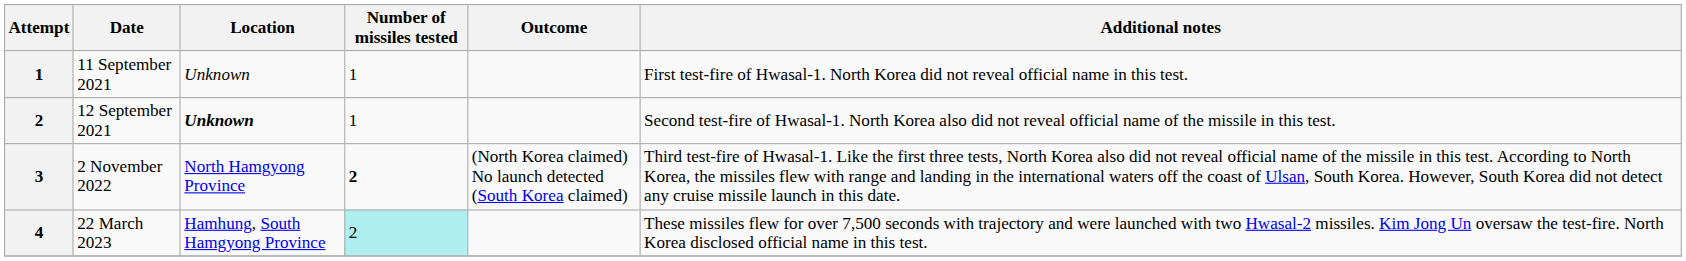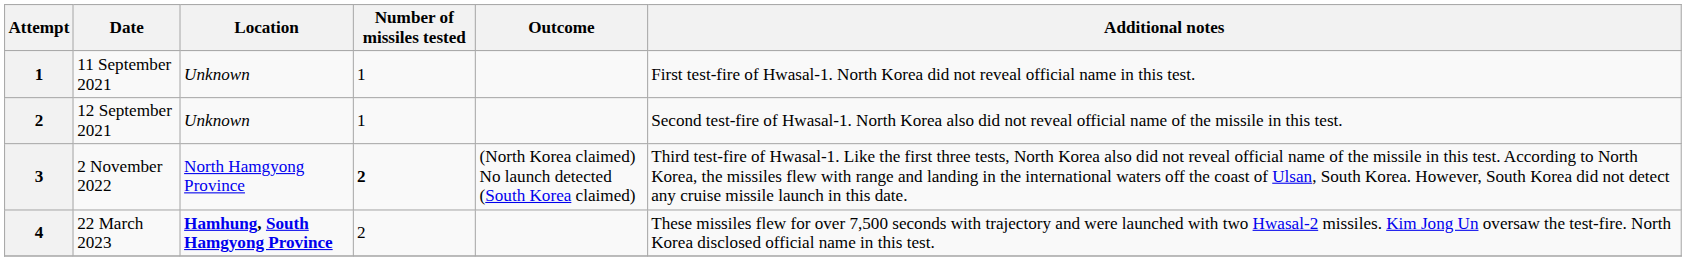(219, 120) bold -> (217, 120) normal
(255, 232) normal -> (258, 232) bold
(353, 232) paleturquoise background -> (361, 232) no background
